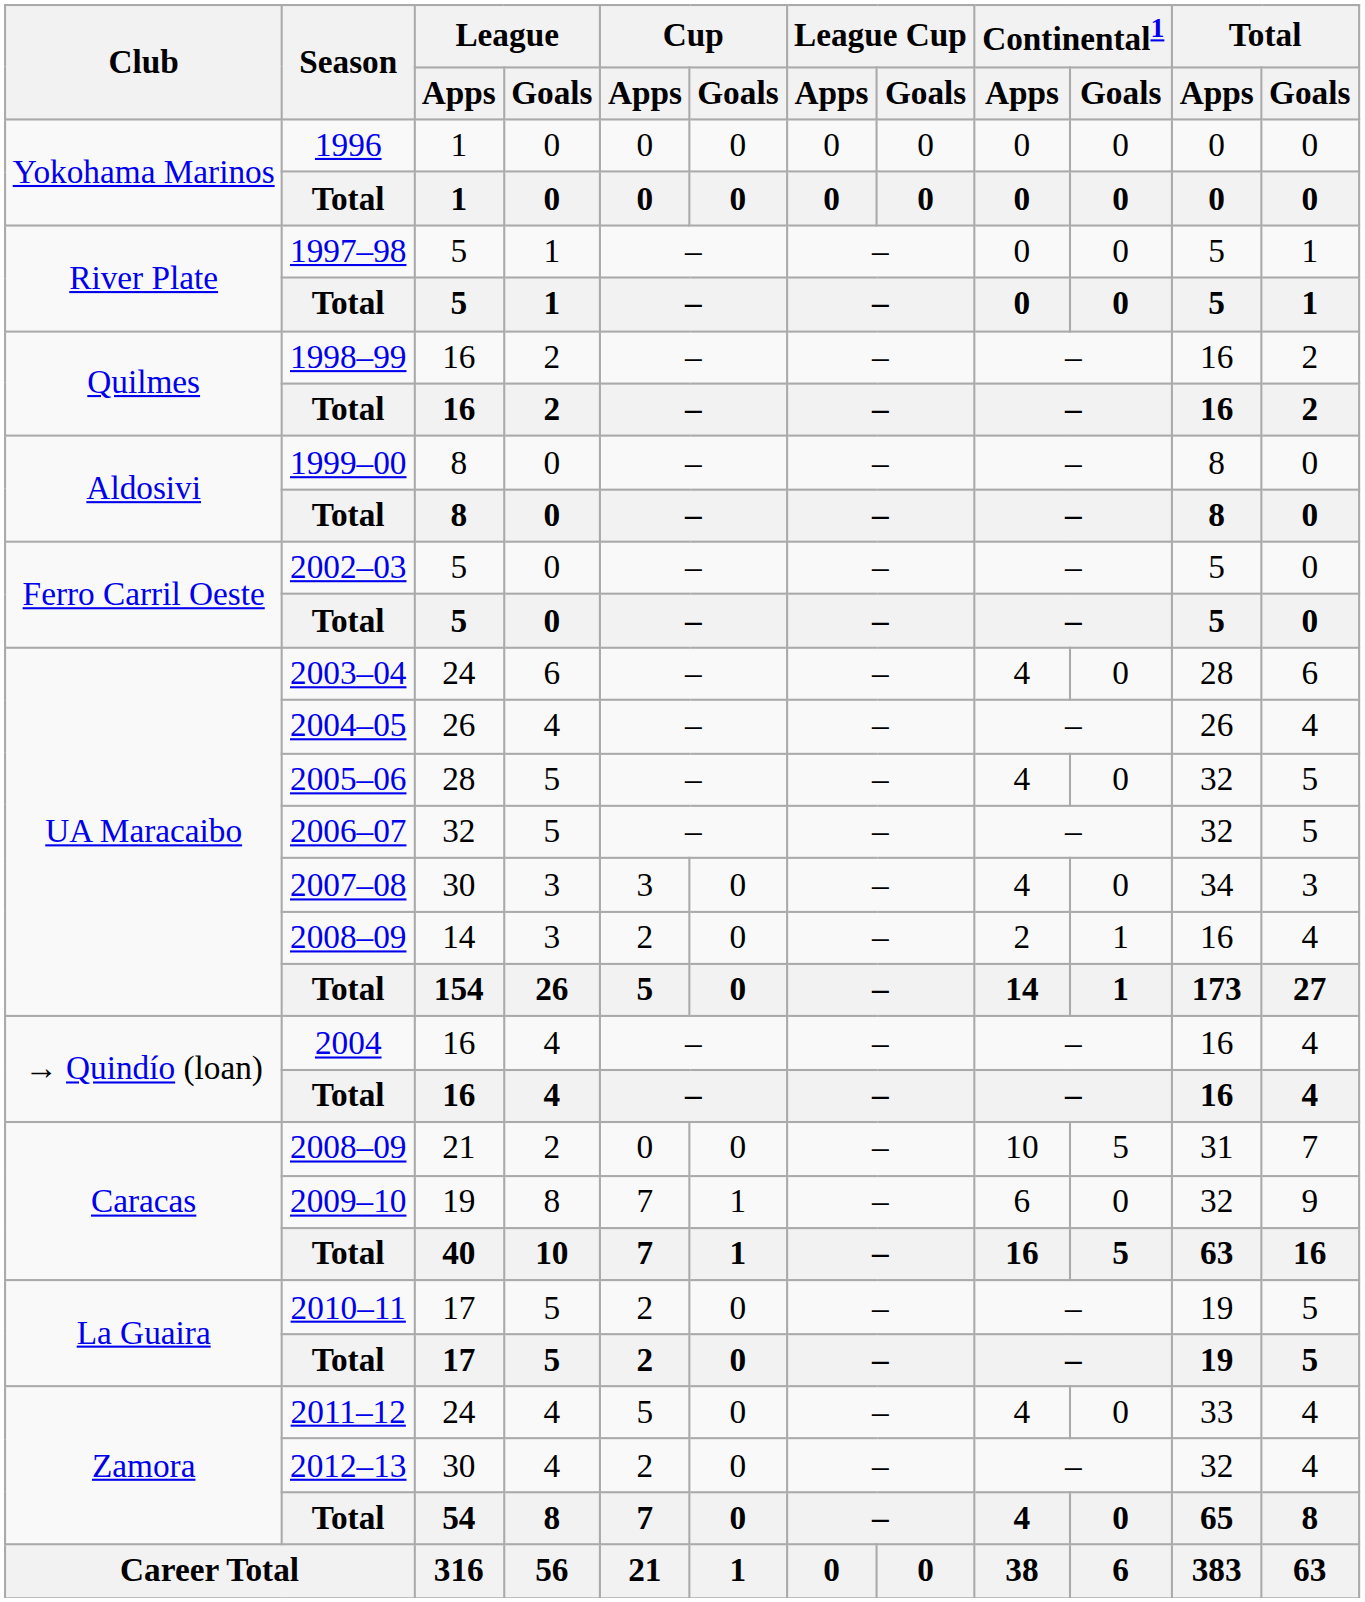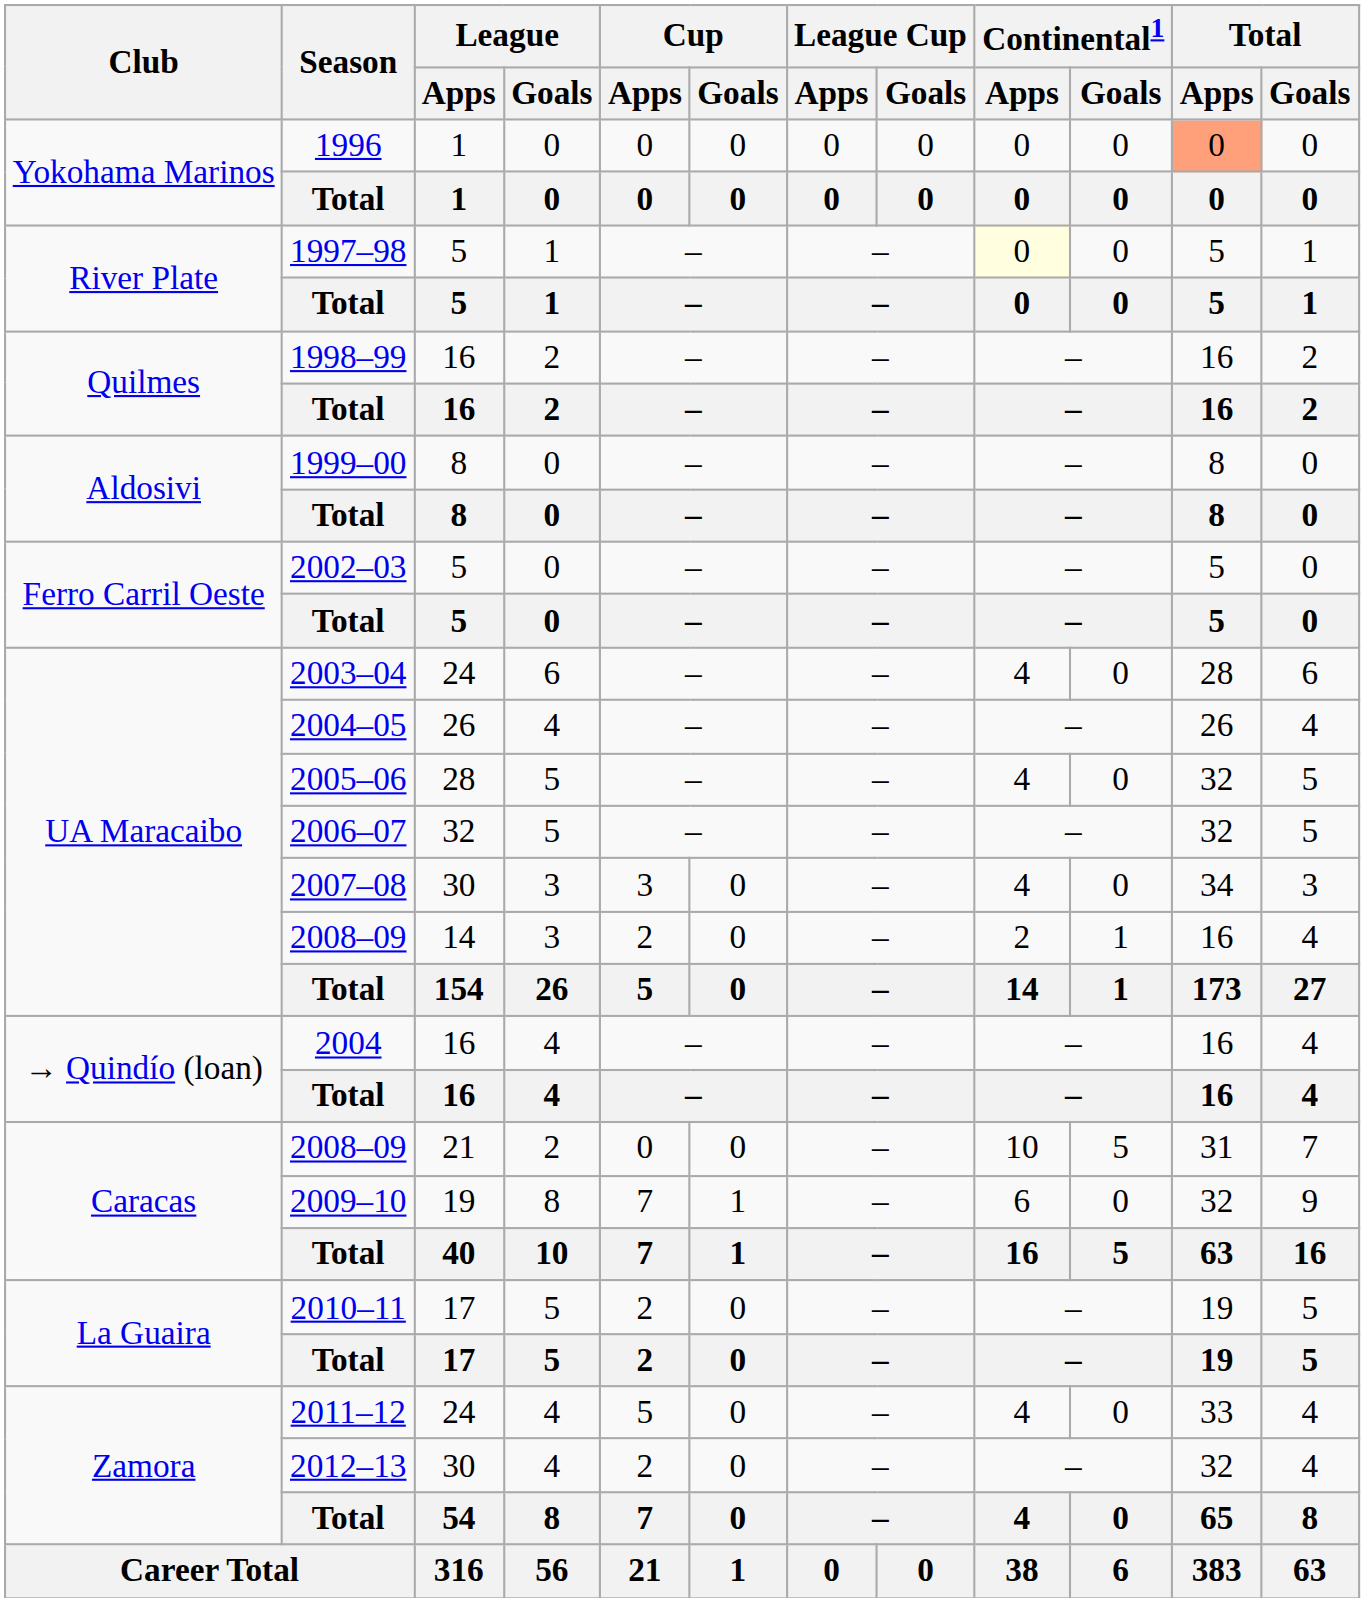(1217, 145) no background -> (1217, 145) lightsalmon background
(1022, 251) no background -> (1022, 251) lightyellow background
